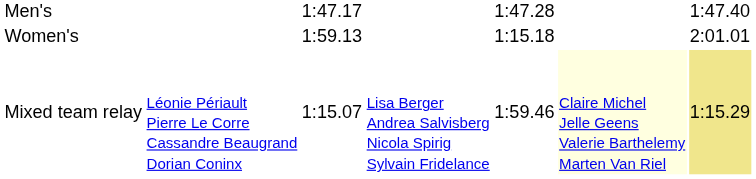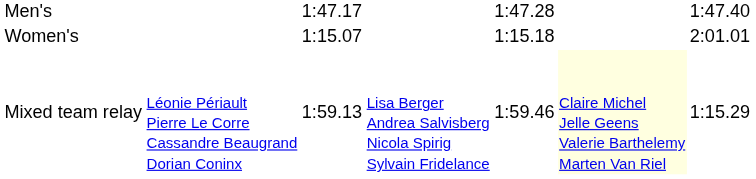(332, 36) 1:59.13 -> (332, 36) 1:15.07
(332, 112) 1:15.07 -> (332, 112) 1:59.13
(720, 112) khaki background -> (720, 112) no background
